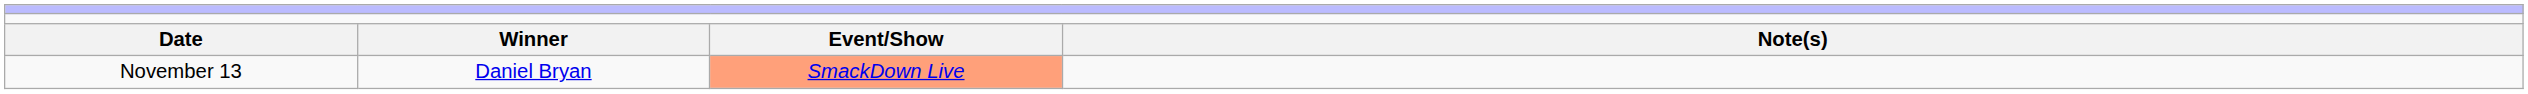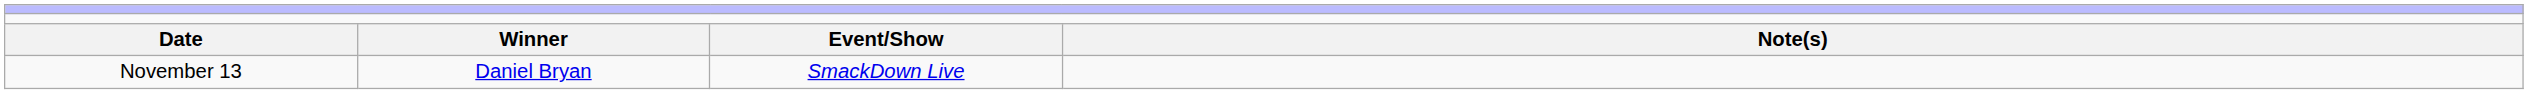(886, 71) lightsalmon background -> (886, 71) no background
